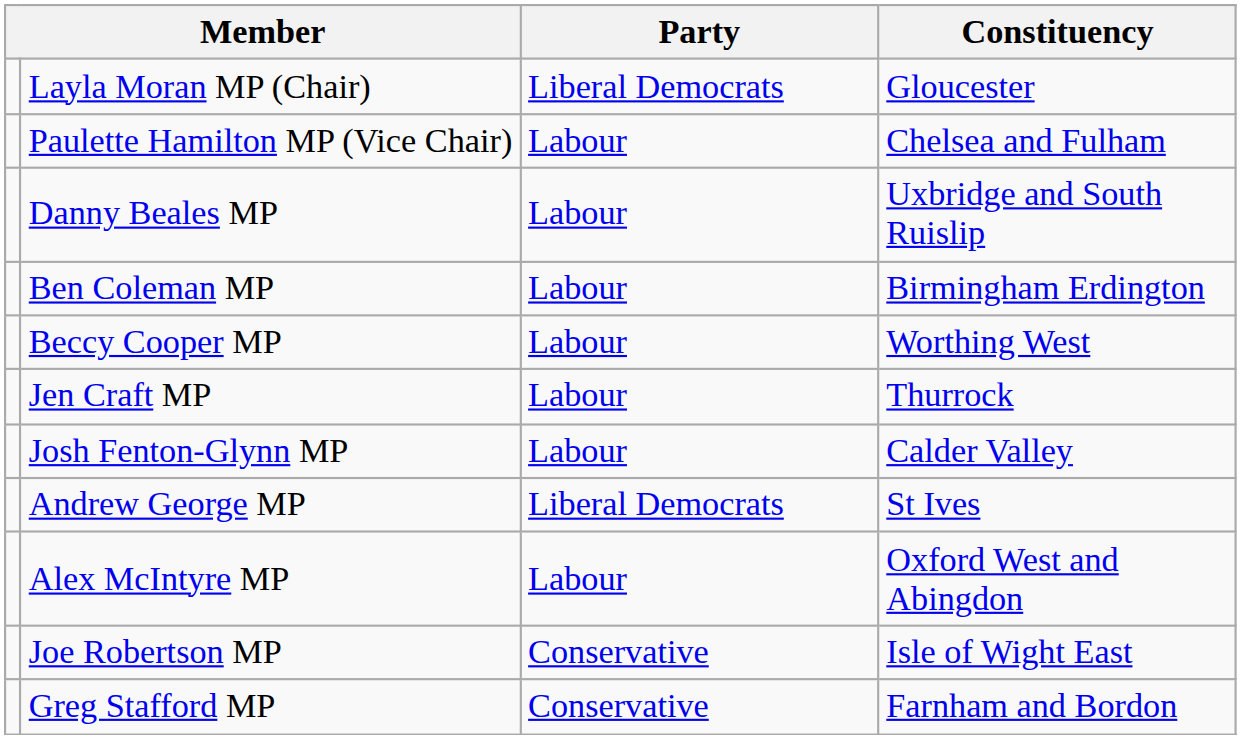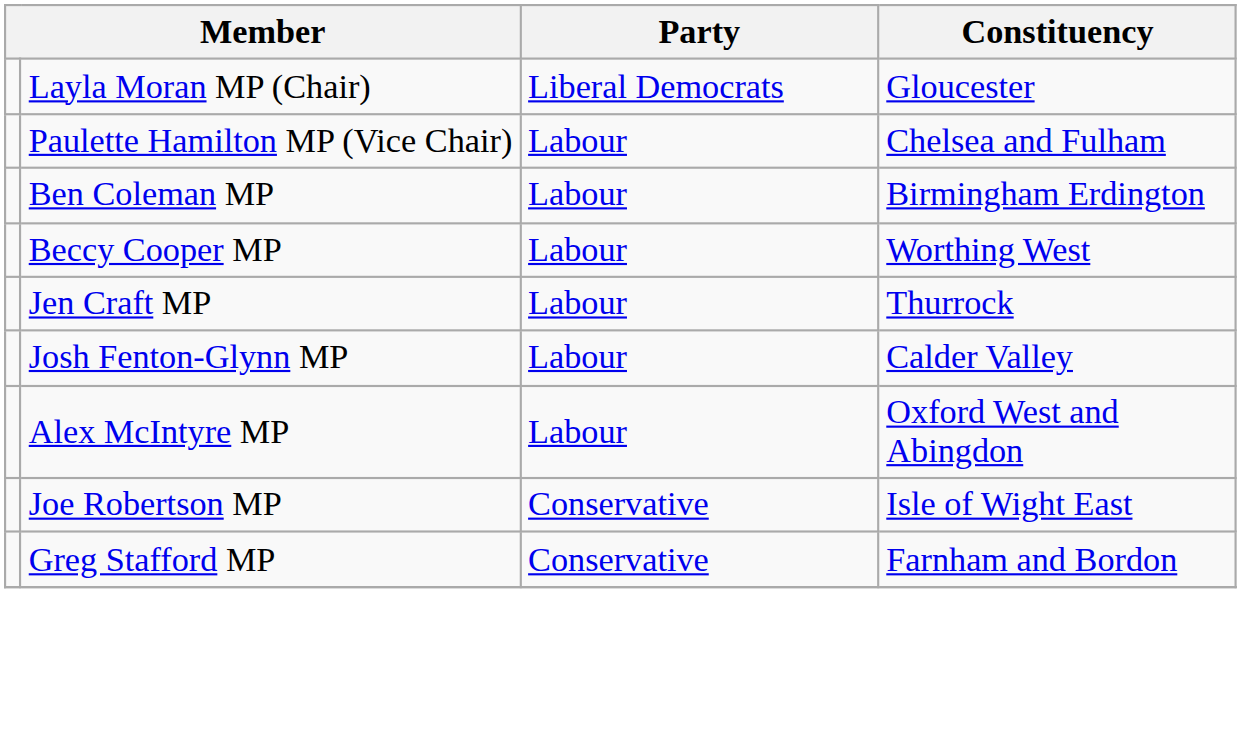- row: (153, 213)
- row: (167, 504)
